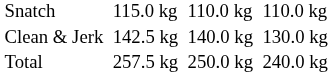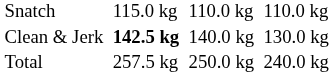(145, 36) normal -> (146, 36) bold
